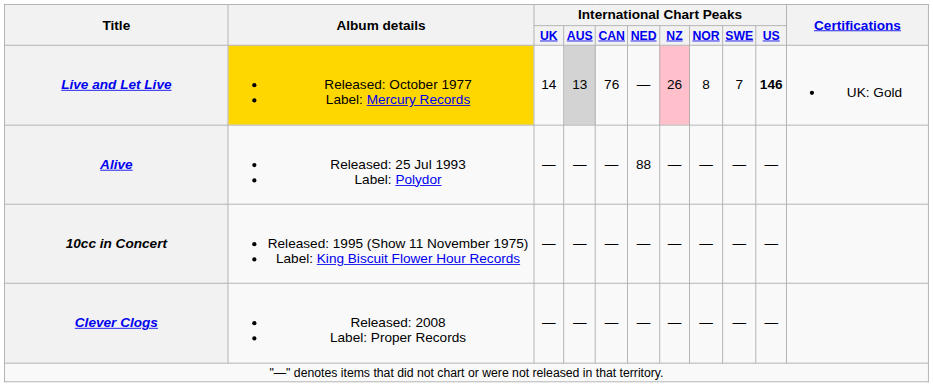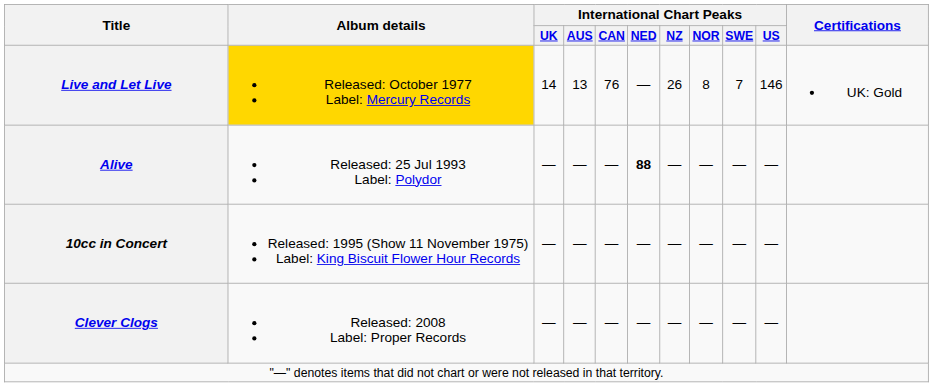(580, 85) lightgrey background -> (580, 85) no background
(674, 85) pink background -> (674, 85) no background
(771, 85) bold -> (771, 85) normal
(644, 164) normal -> (644, 164) bold
